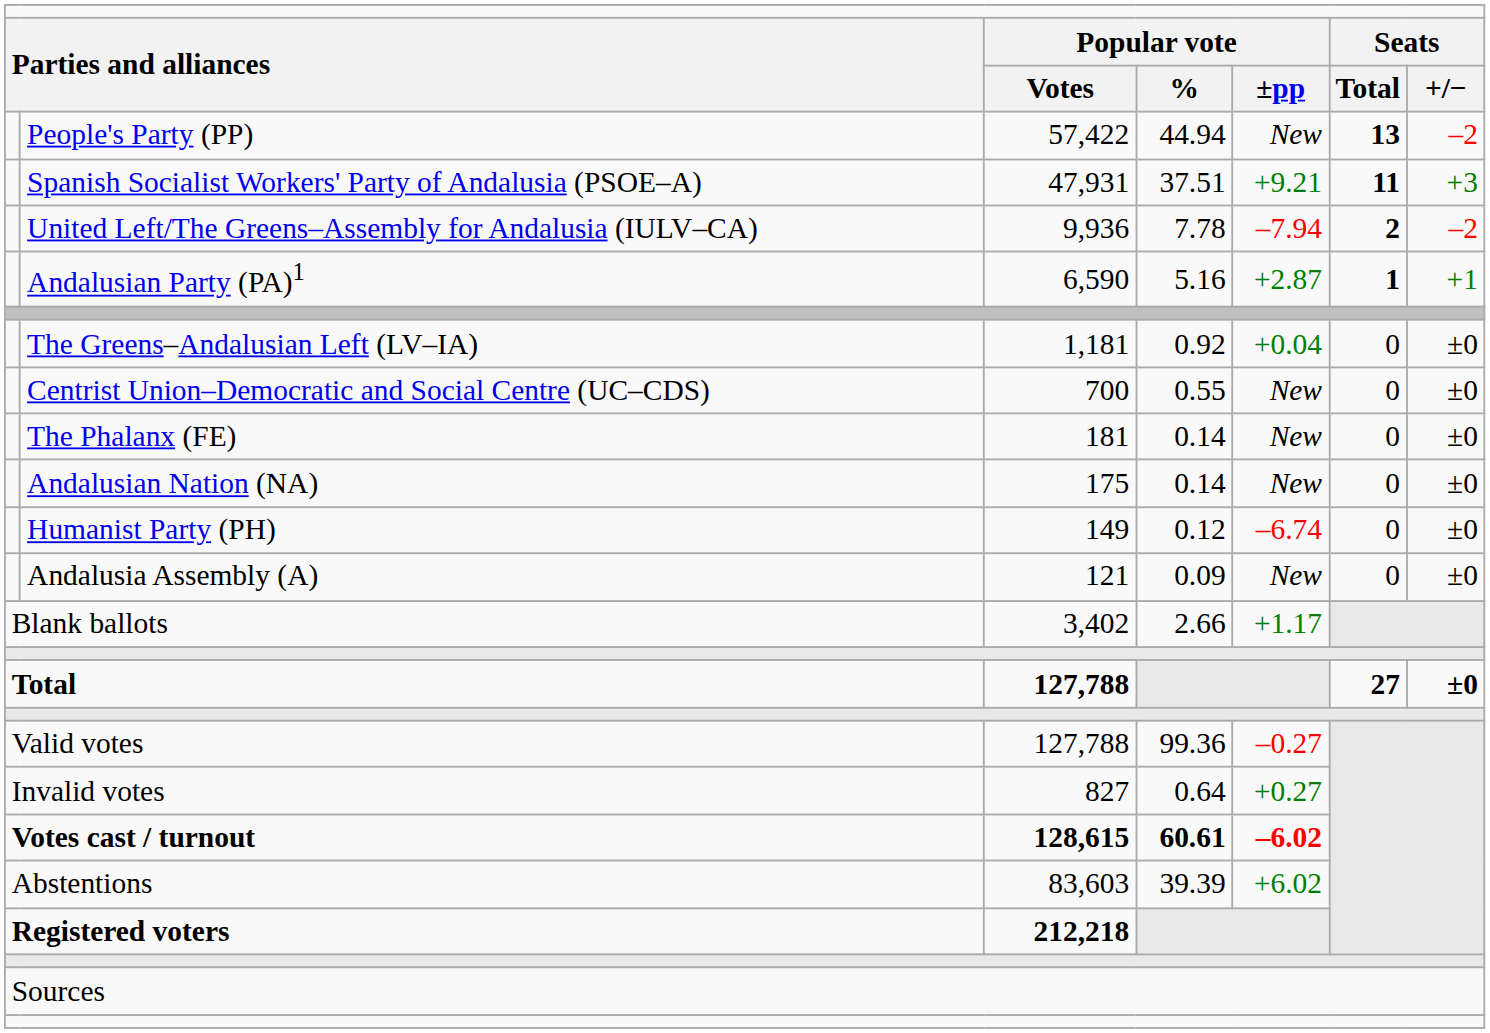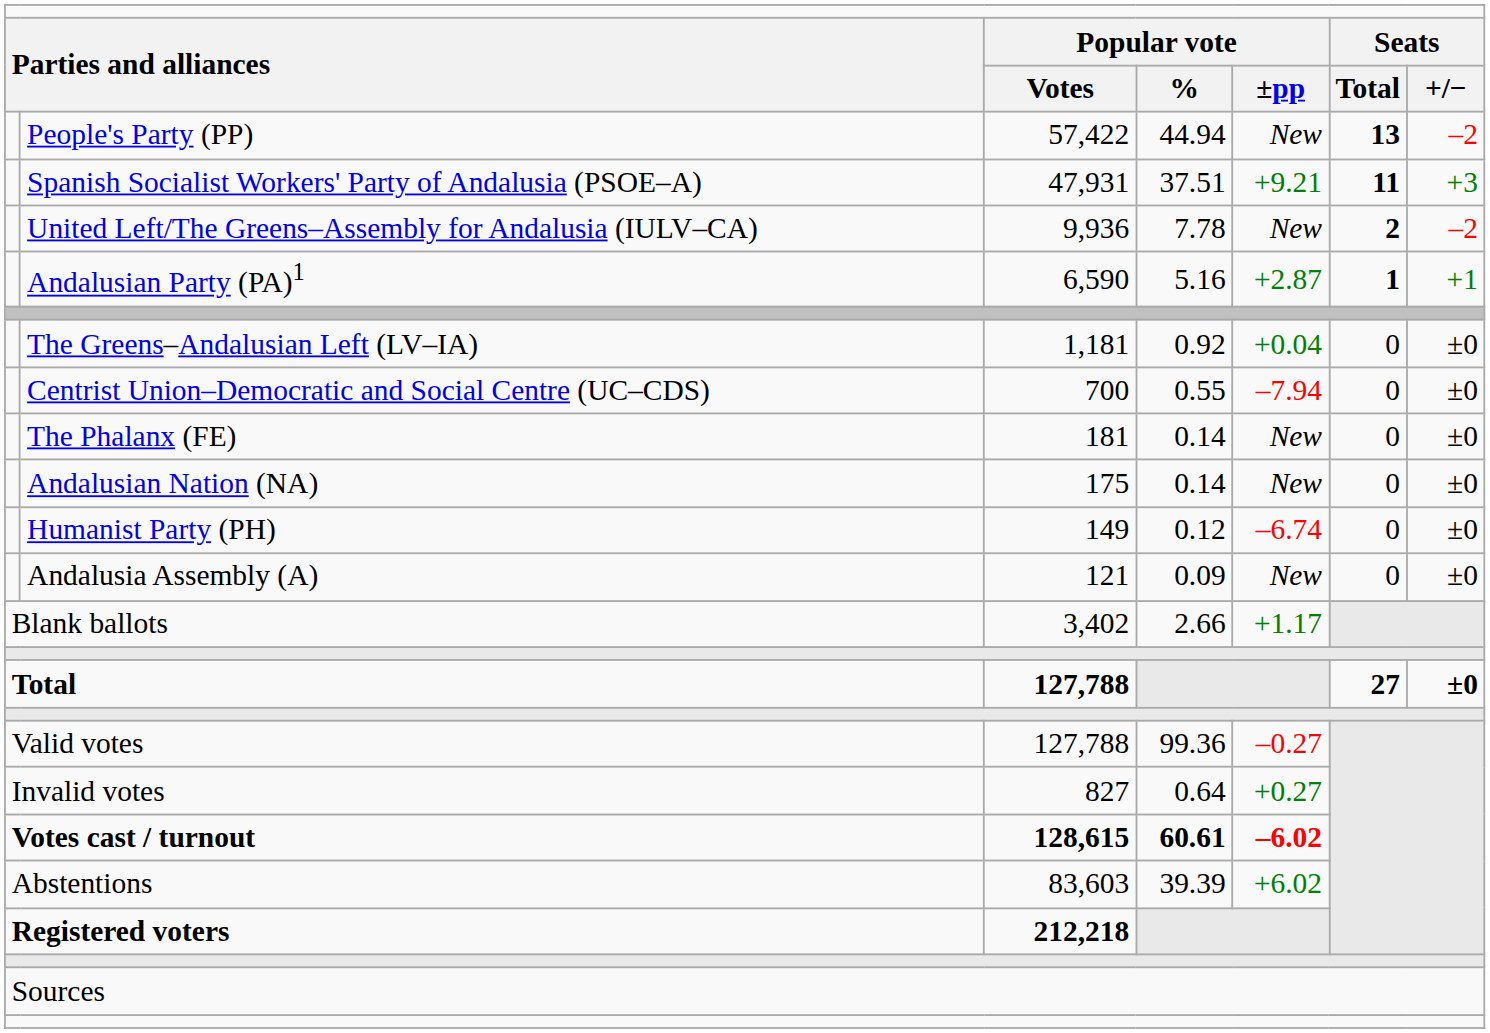(1289, 228) –7.94 -> (1296, 228) New
(1296, 389) New -> (1289, 389) –7.94
